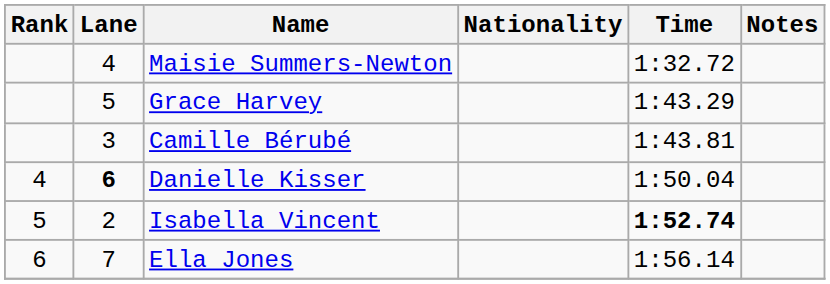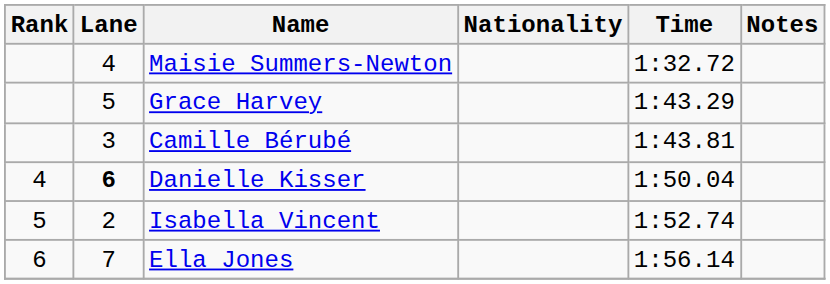(684, 221) bold -> (684, 221) normal
